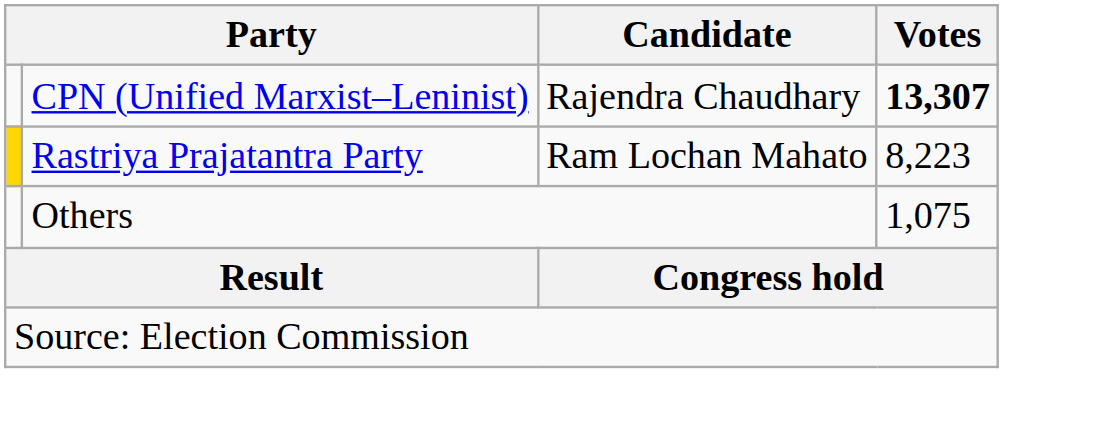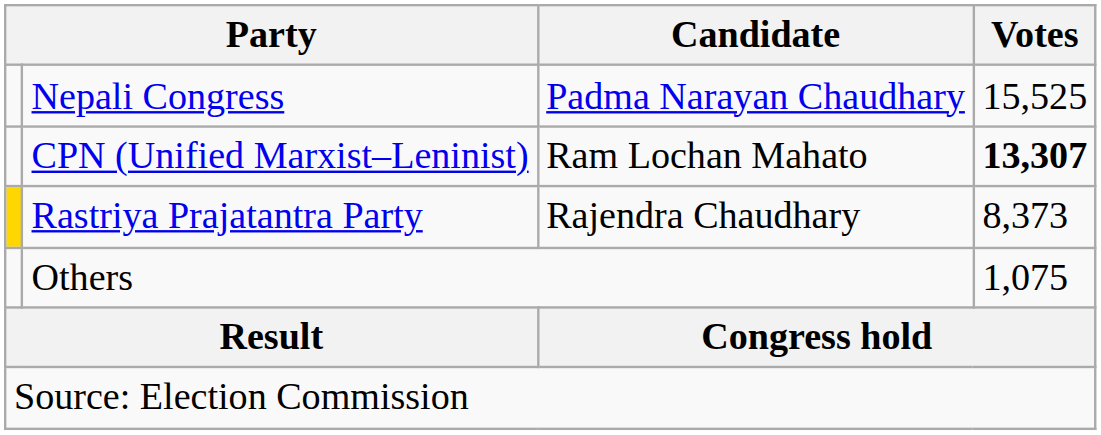+ row: (158, 95)
(703, 95) Rajendra Chaudhary -> (707, 155) Ram Lochan Mahato
(707, 155) Ram Lochan Mahato -> (703, 215) Rajendra Chaudhary
(928, 155) 8,223 -> (1025, 215) 8,373
